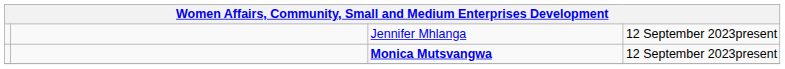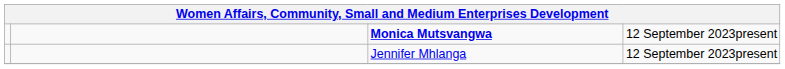rows swapped: (431, 53) <-> (418, 34)
